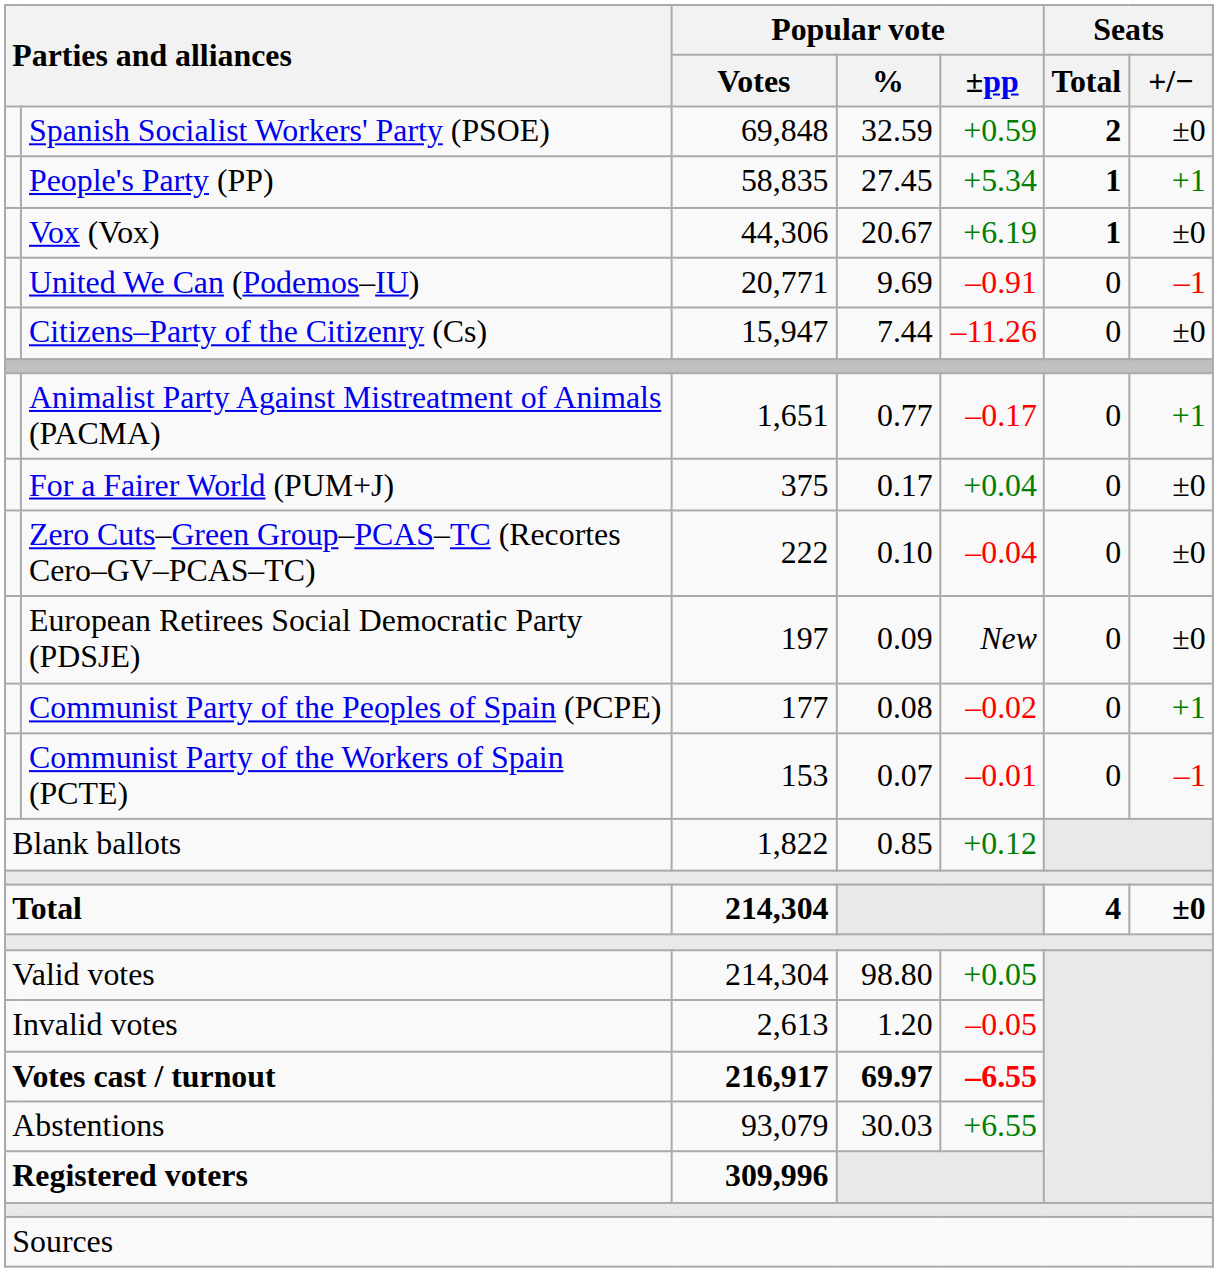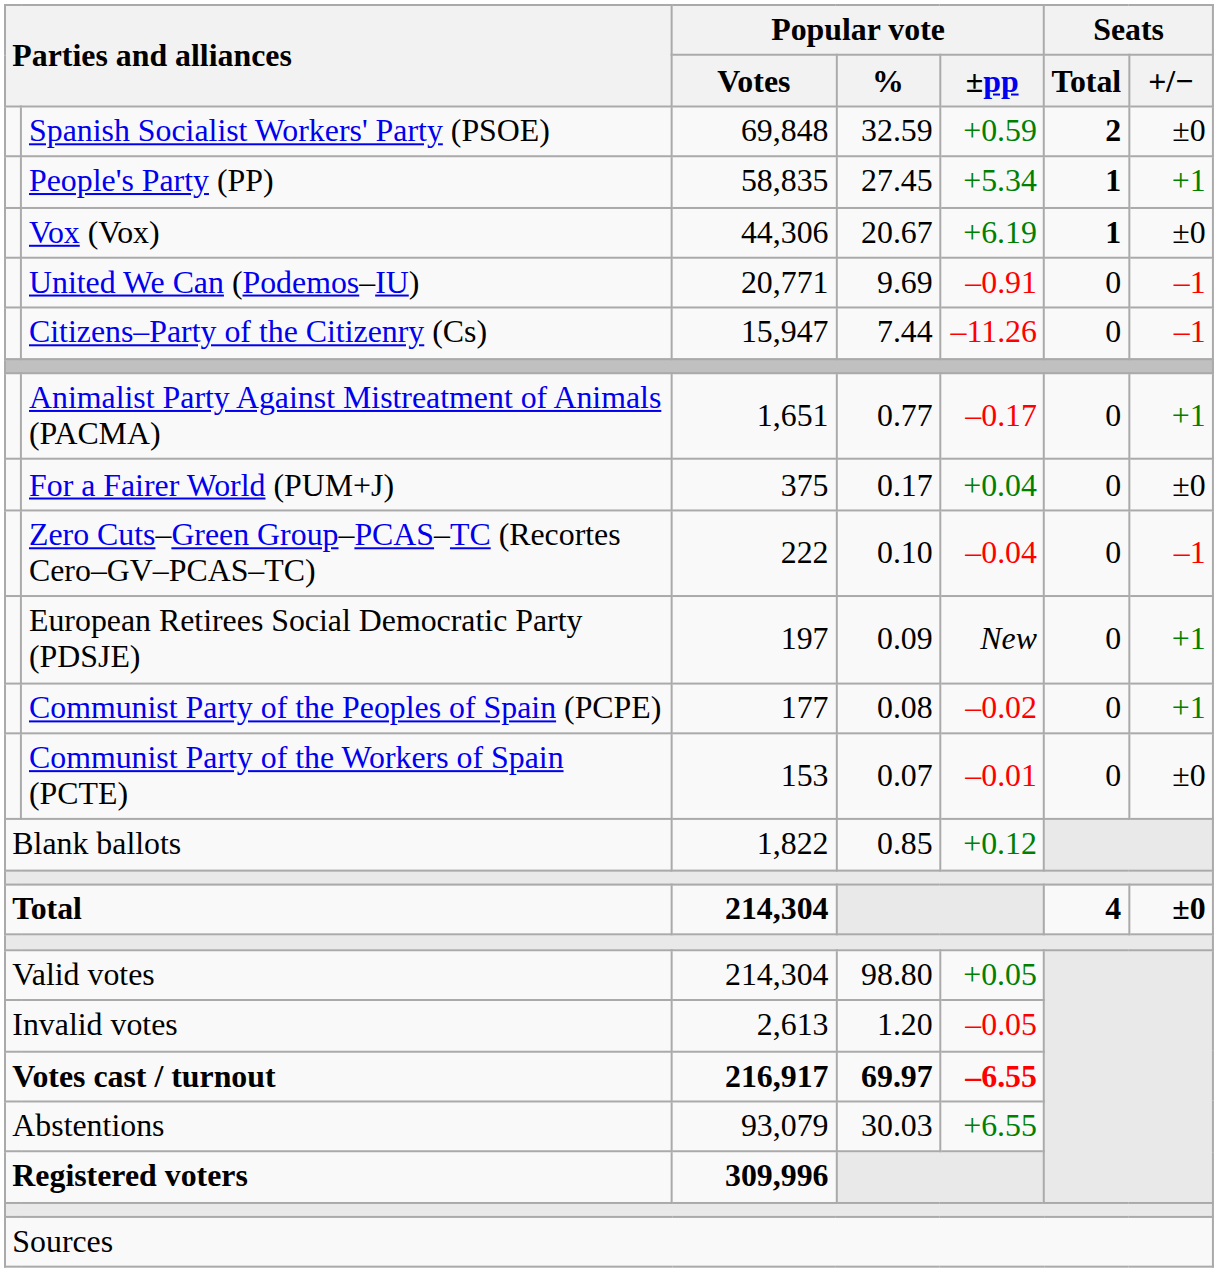(1189, 332) ±0 -> (1190, 332) –1
(1189, 552) ±0 -> (1190, 552) –1
(1189, 638) ±0 -> (1189, 638) +1
(1190, 775) –1 -> (1189, 775) ±0
